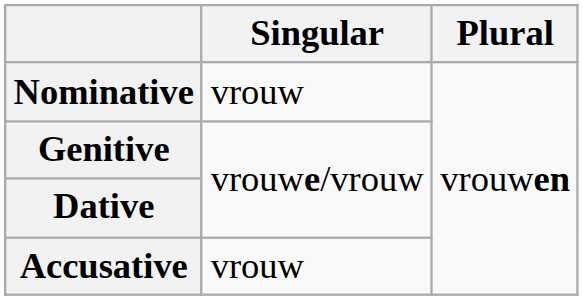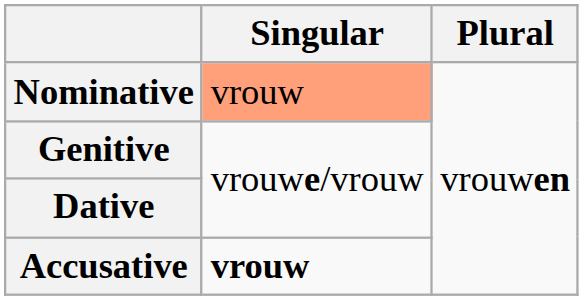(257, 91) no background -> (257, 91) lightsalmon background
(257, 264) normal -> (260, 264) bold
